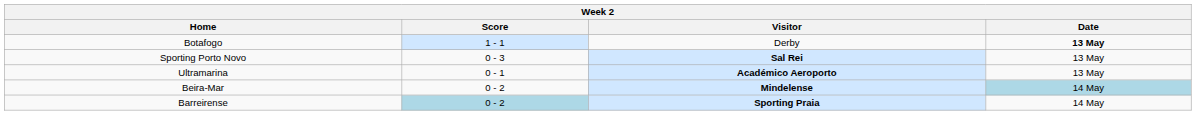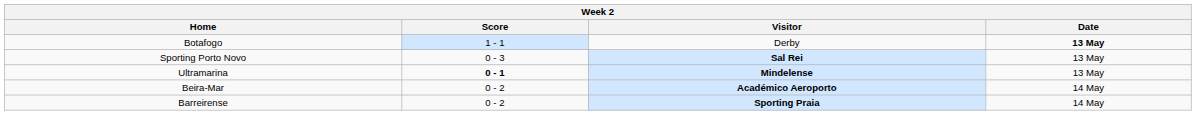(495, 73) normal -> (495, 73) bold
(787, 73) Académico Aeroporto -> (787, 73) Mindelense
(787, 88) Mindelense -> (787, 88) Académico Aeroporto
(1088, 88) lightblue background -> (1088, 88) no background
(495, 103) lightblue background -> (495, 103) no background
